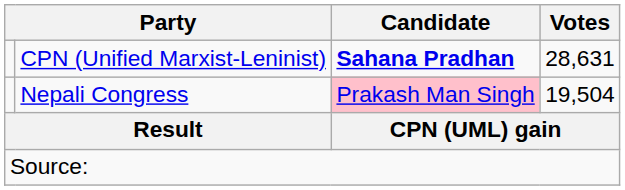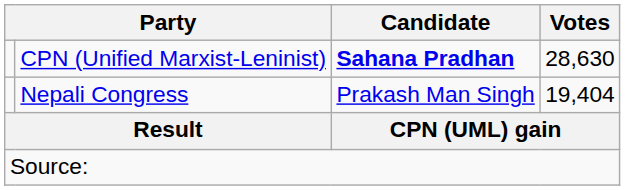(580, 58) 28,631 -> (580, 58) 28,630
(436, 94) pink background -> (436, 94) no background
(580, 94) 19,504 -> (580, 94) 19,404
